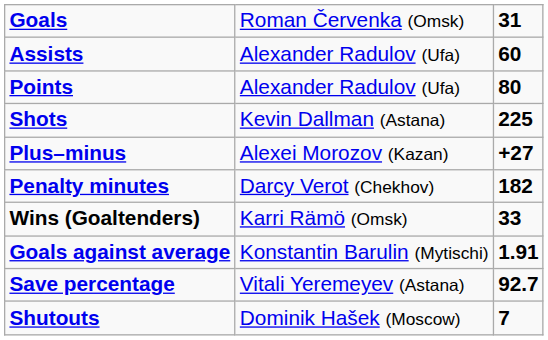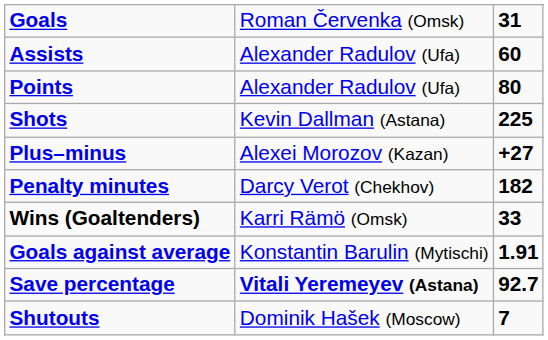(352, 284) normal -> (359, 284) bold
